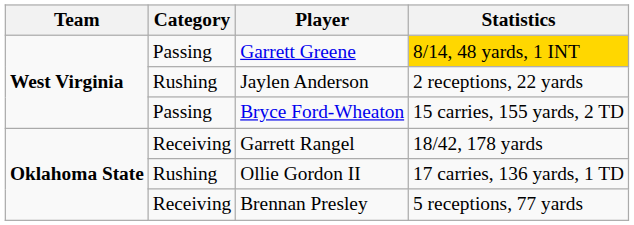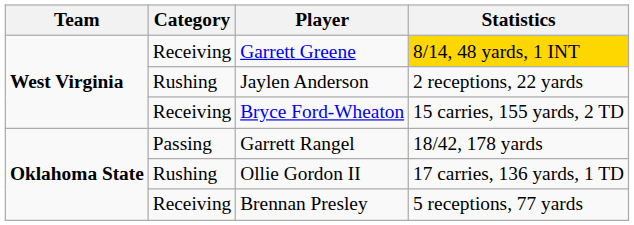(182, 50) Passing -> (192, 50) Receiving
(182, 112) Passing -> (192, 112) Receiving
(192, 143) Receiving -> (182, 143) Passing
